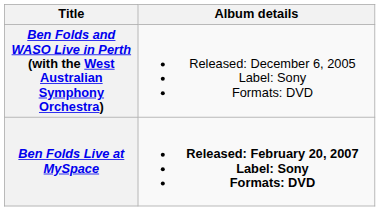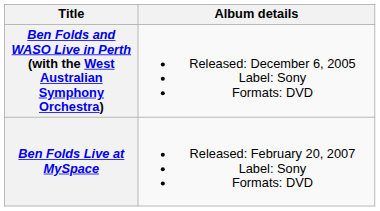(256, 169) bold -> (256, 169) normal
